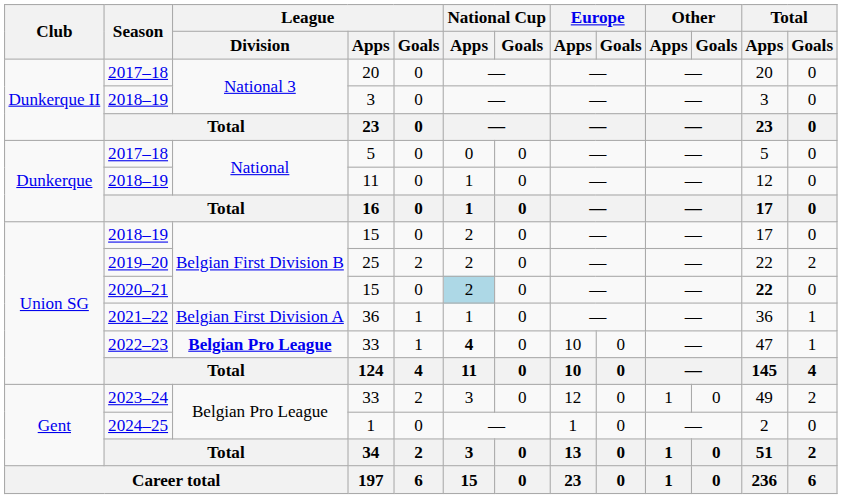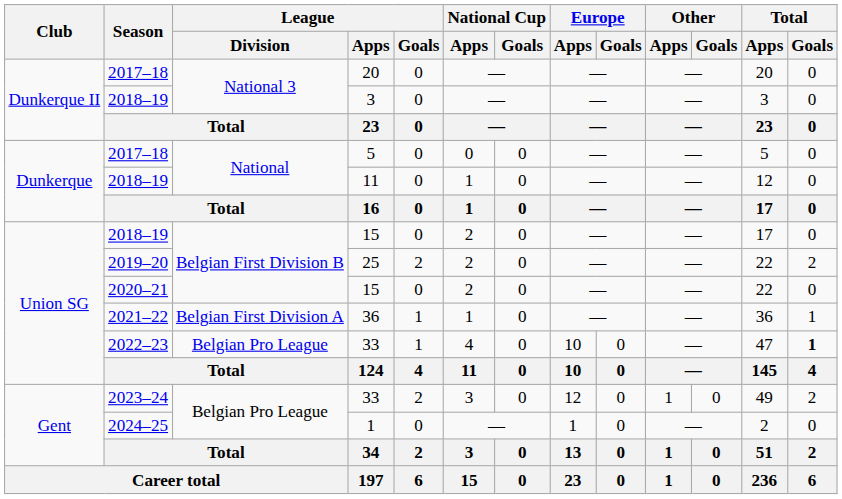(469, 289) lightblue background -> (469, 289) no background
(764, 289) bold -> (764, 289) normal
(260, 343) bold -> (260, 343) normal
(469, 343) bold -> (469, 343) normal
(812, 343) normal -> (812, 343) bold
